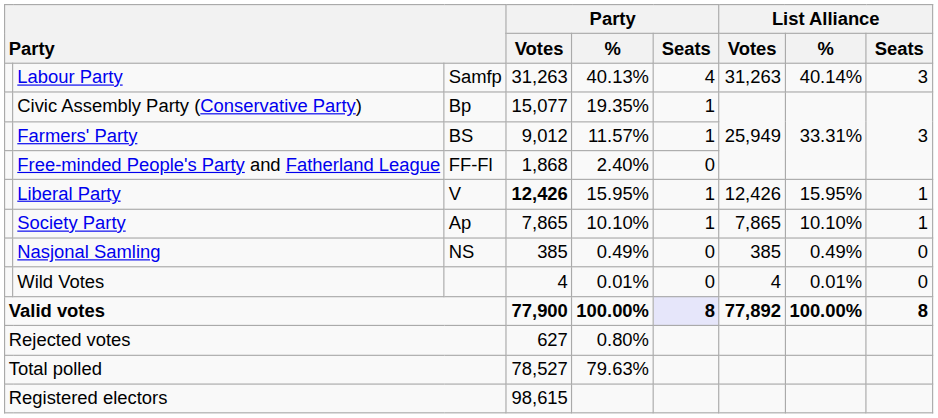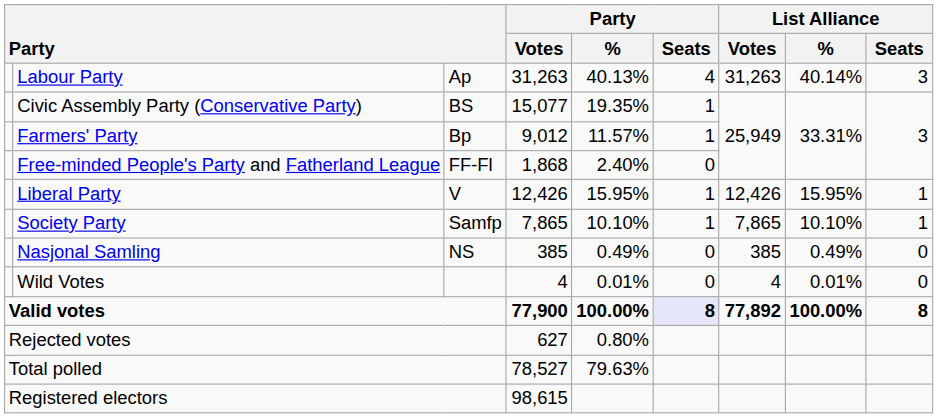(475, 77) Samfp -> (460, 77) Ap
(460, 106) Bp -> (461, 106) BS
(461, 135) BS -> (460, 135) Bp
(540, 194) bold -> (540, 194) normal
(460, 223) Ap -> (475, 223) Samfp
